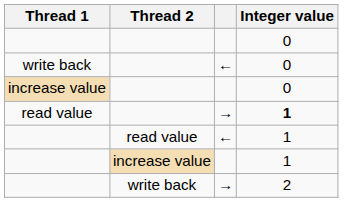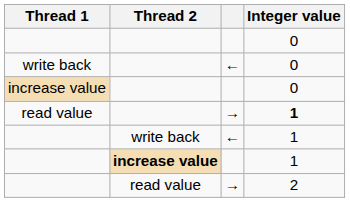(162, 137) read value -> (165, 137) write back
(162, 161) normal -> (165, 161) bold
(162, 185) write back -> (165, 185) read value
